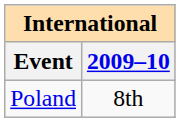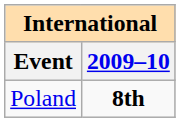(128, 98) normal -> (128, 98) bold
